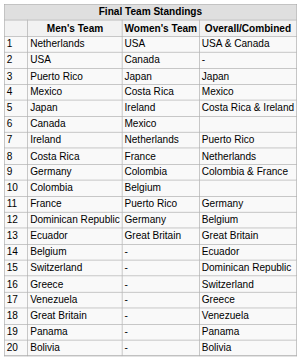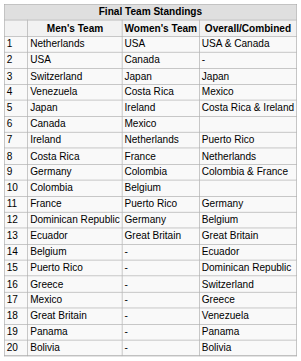(57, 76) Puerto Rico -> (56, 76) Switzerland
(46, 92) Mexico -> (54, 92) Venezuela
(56, 268) Switzerland -> (57, 268) Puerto Rico
(54, 300) Venezuela -> (46, 300) Mexico
